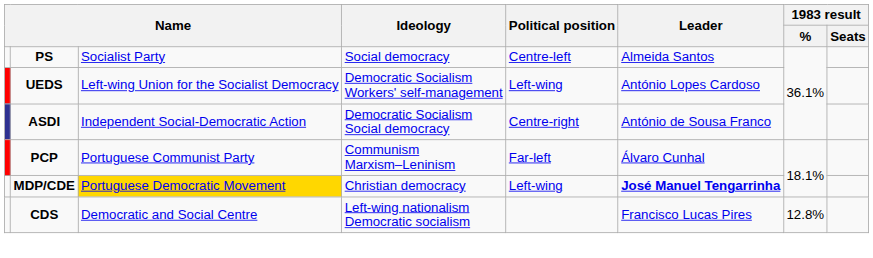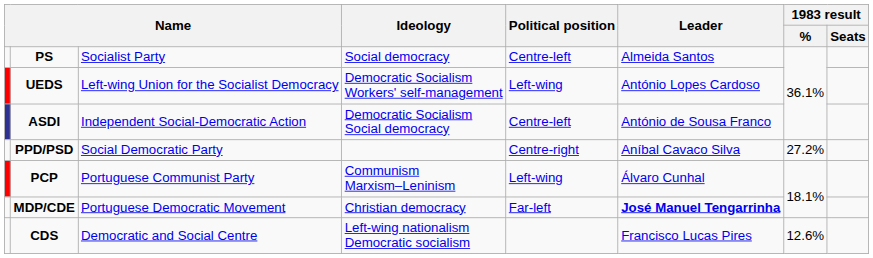(544, 121) Centre-right -> (540, 121) Centre-left
+ row: (44, 150)
(530, 157) Far-left -> (536, 178) Left-wing
(183, 186) gold background -> (183, 207) no background
(536, 186) Left-wing -> (530, 207) Far-left
(805, 214) 12.8% -> (805, 235) 12.6%
